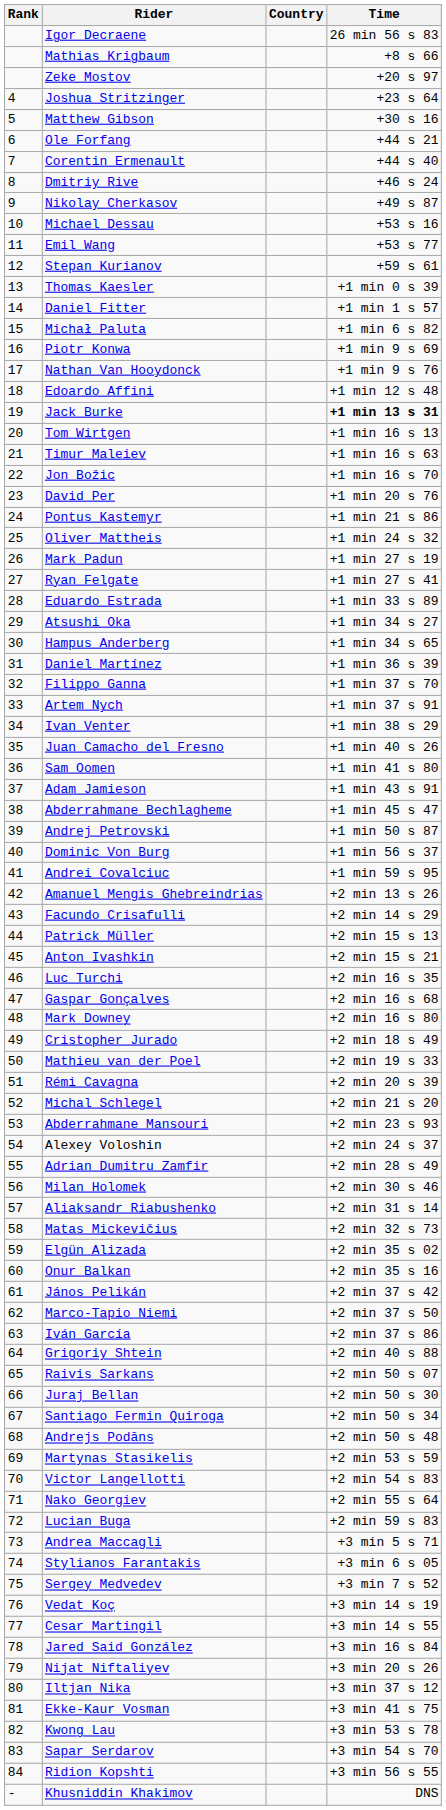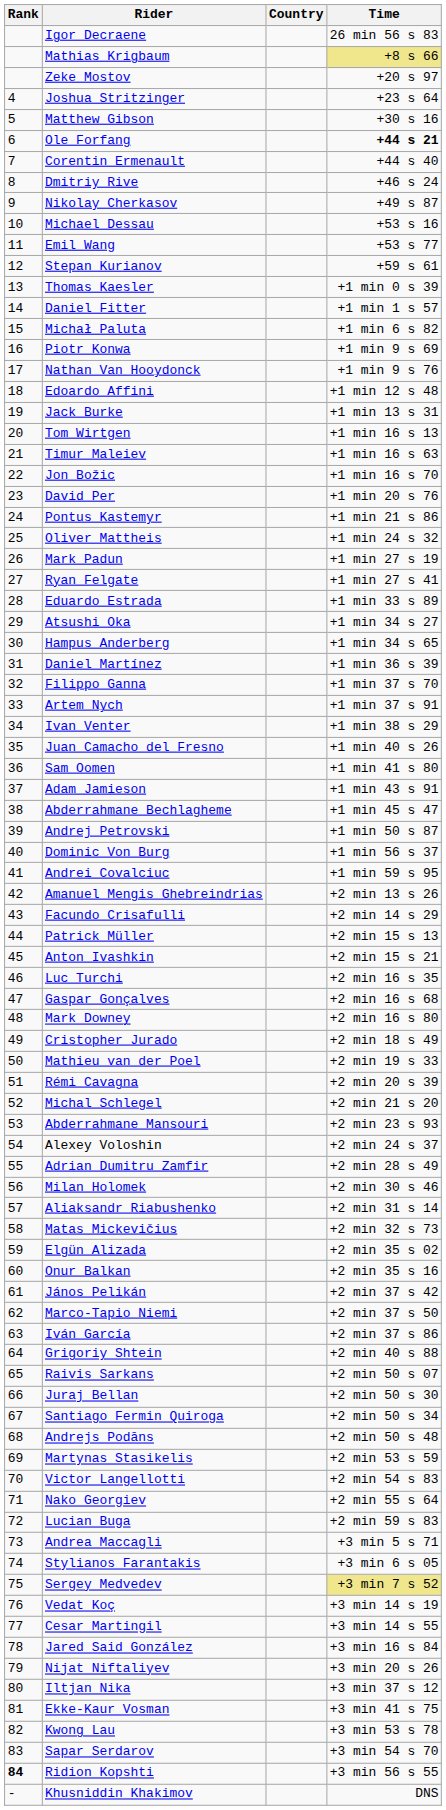(411, 57) no background -> (411, 57) khaki background
(408, 141) normal -> (408, 141) bold
(384, 413) bold -> (384, 413) normal
(388, 1585) no background -> (388, 1585) khaki background
(15, 1774) normal -> (15, 1774) bold
